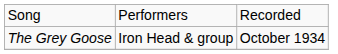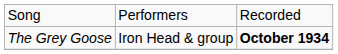(282, 37) normal -> (284, 37) bold
